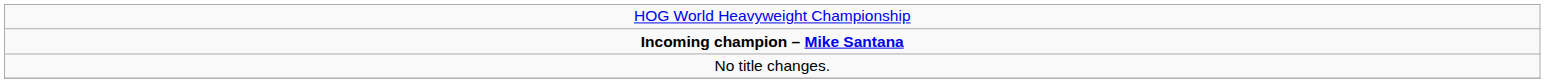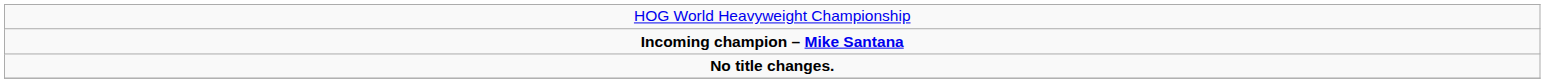(772, 66) normal -> (772, 66) bold
